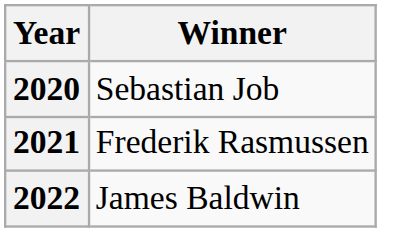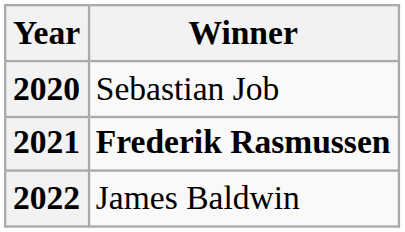(232, 143) normal -> (243, 143) bold
